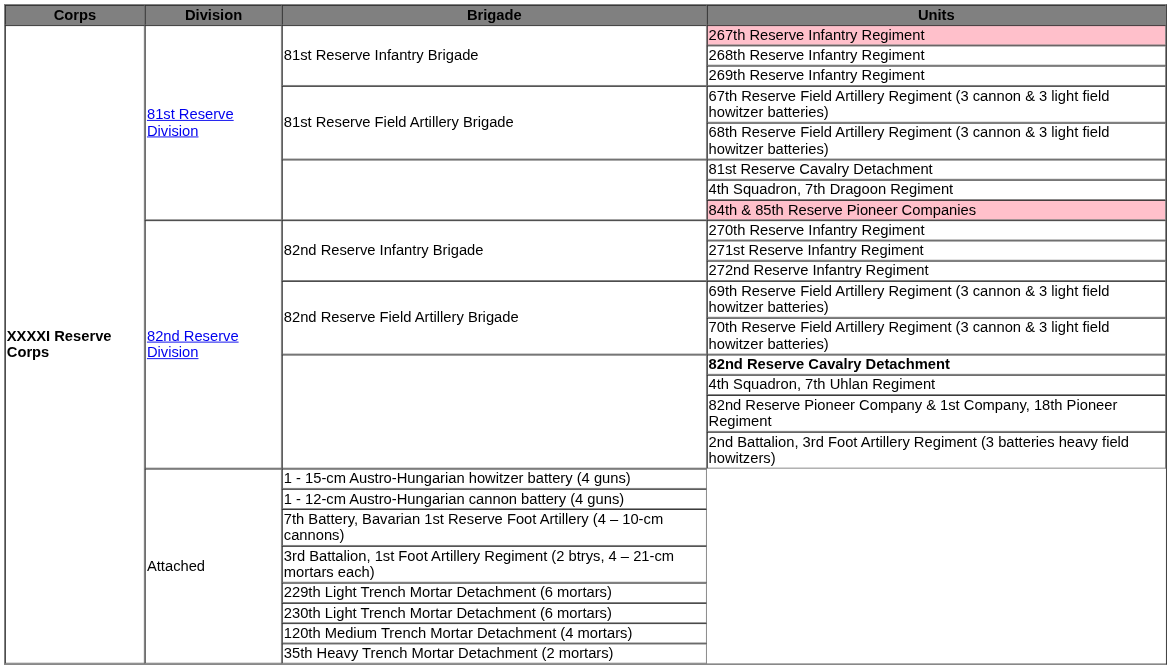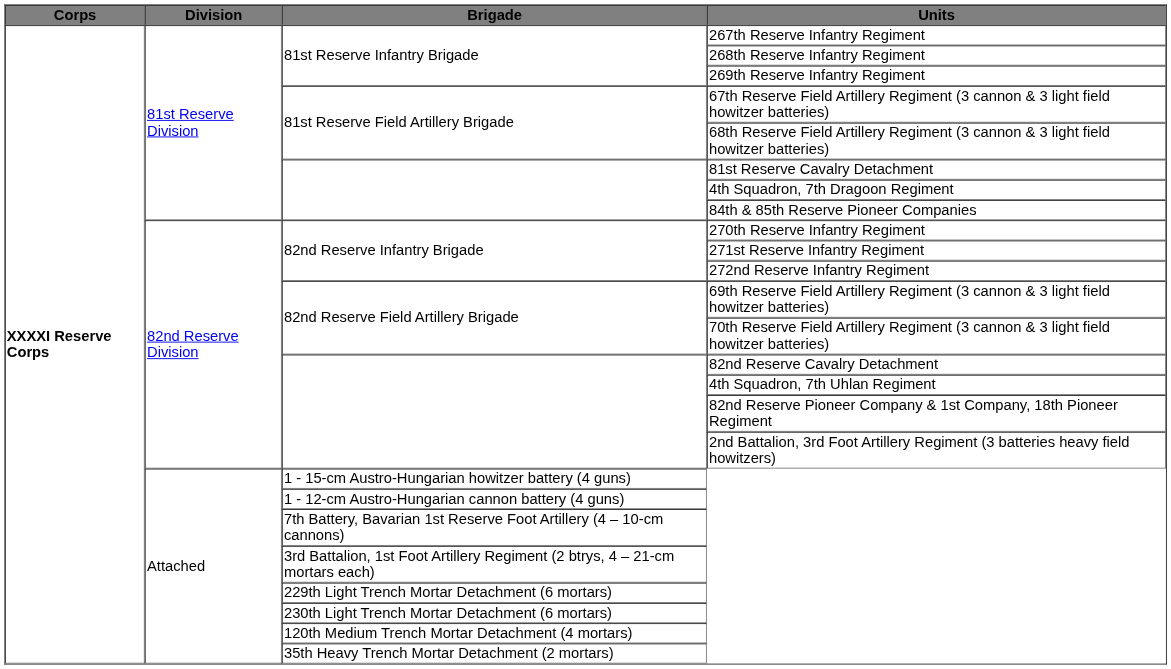(817, 35) pink background -> (817, 35) no background
(842, 210) pink background -> (843, 210) no background
(829, 364) bold -> (823, 364) normal
